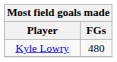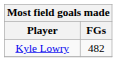(96, 48) 480 -> (96, 48) 482
